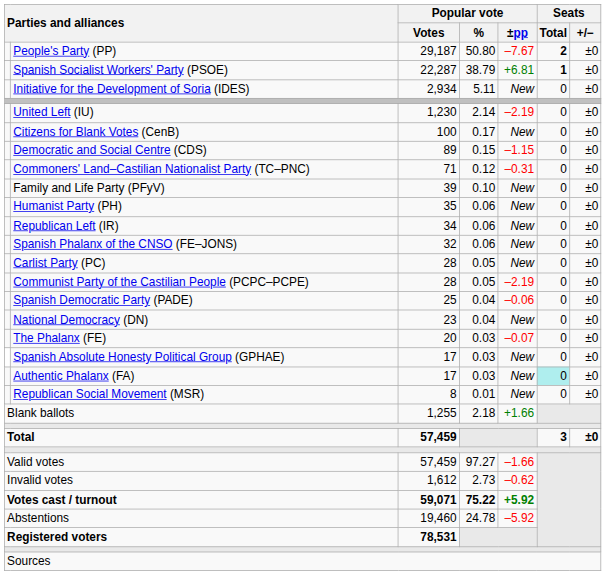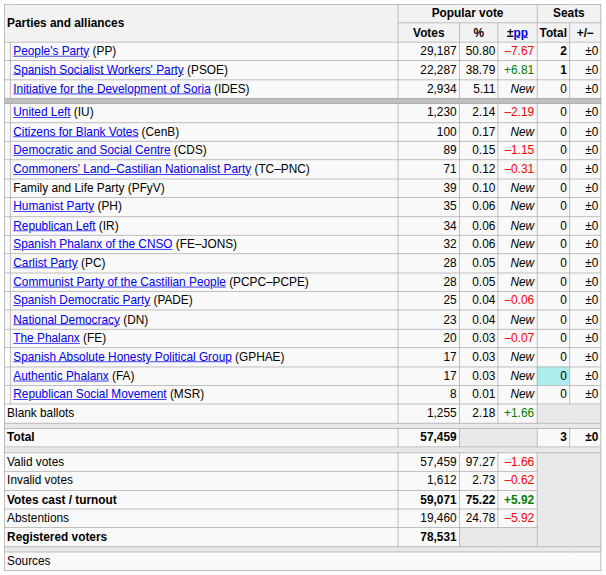(519, 282) –2.19 -> (522, 282) New
